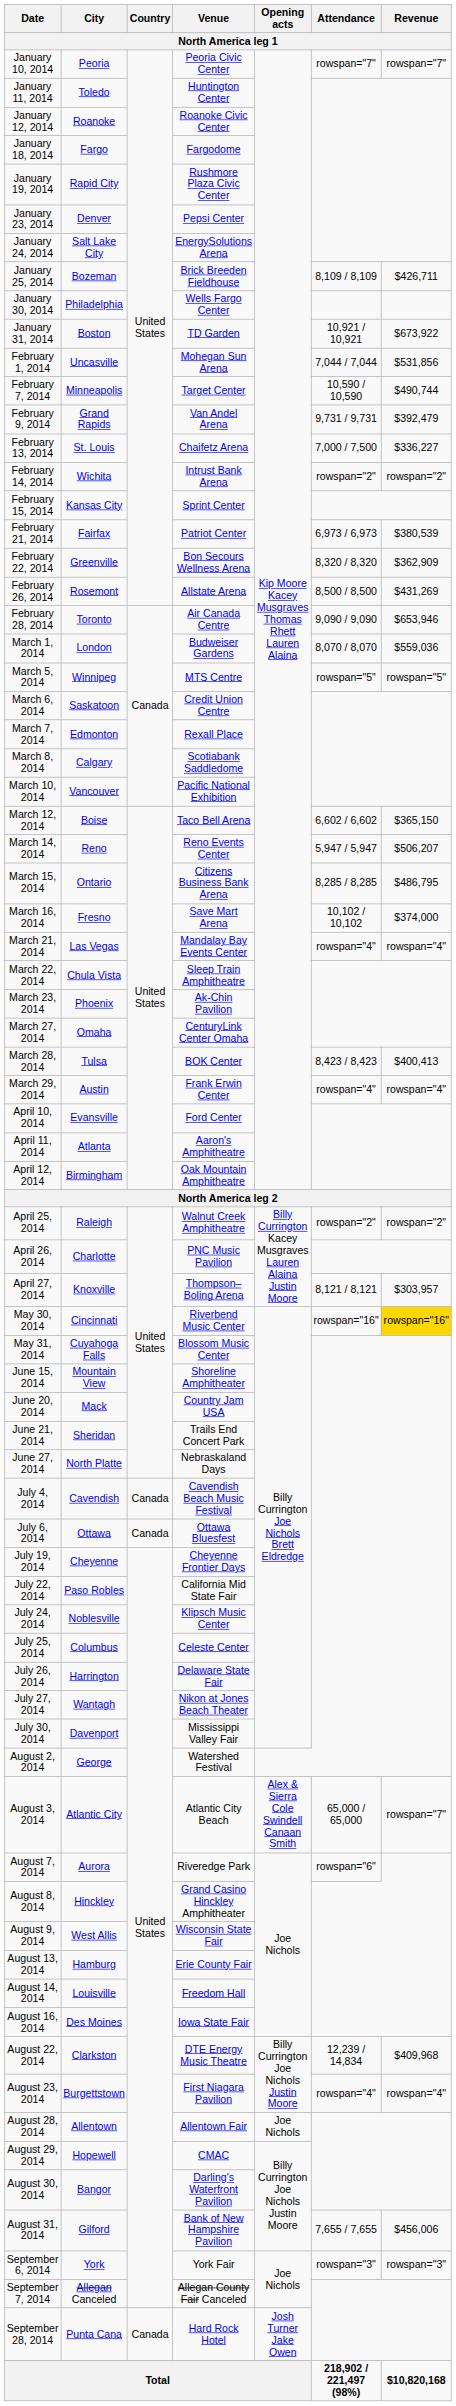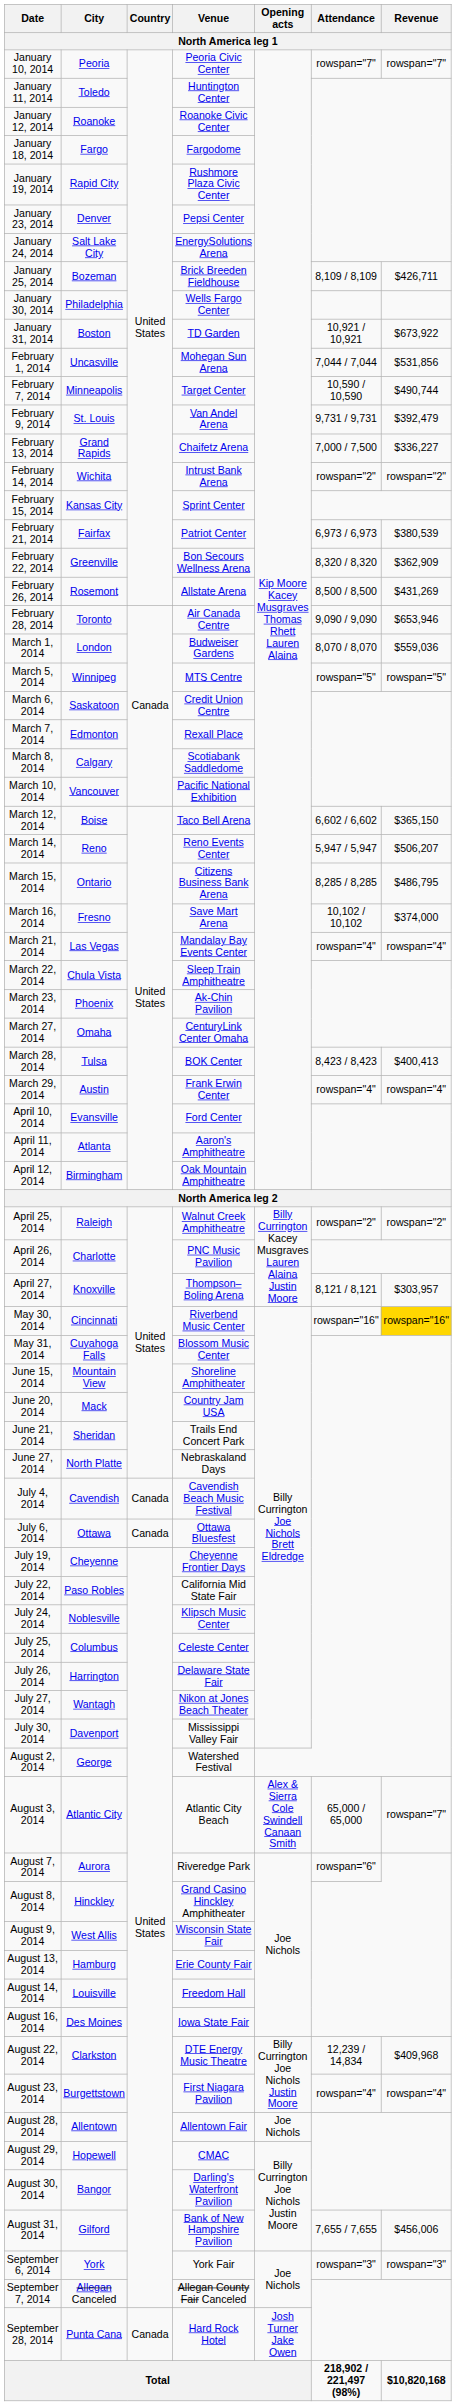(94, 419) Grand Rapids -> (94, 419) St. Louis
(94, 448) St. Louis -> (94, 448) Grand Rapids
